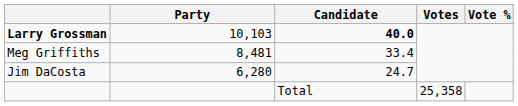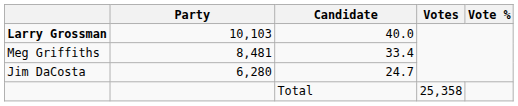(400, 33) bold -> (400, 33) normal
